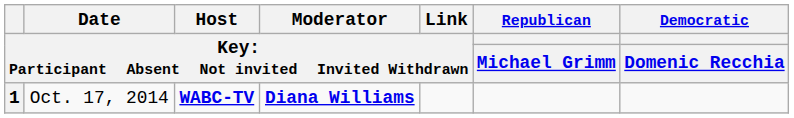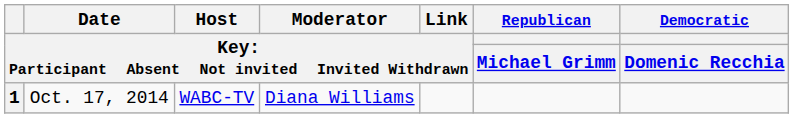(217, 98) bold -> (217, 98) normal
(340, 98) bold -> (340, 98) normal
